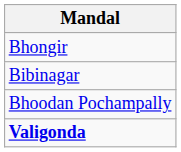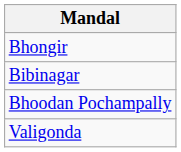(47, 132) bold -> (45, 132) normal
